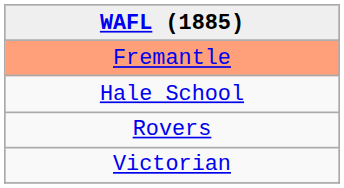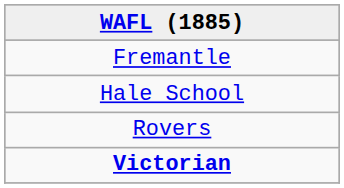(172, 58) lightsalmon background -> (172, 58) no background
(172, 165) normal -> (172, 165) bold
